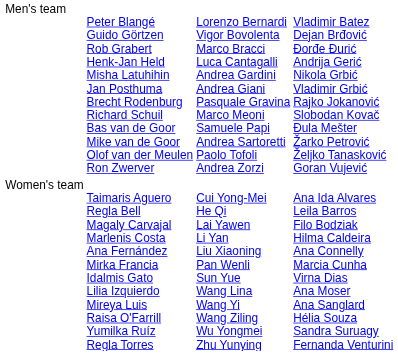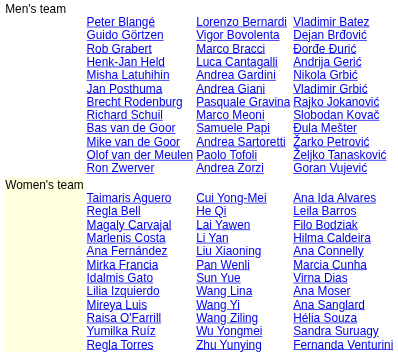(44, 185) no background -> (44, 185) lightyellow background
